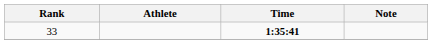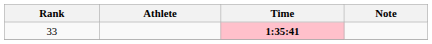(282, 30) no background -> (282, 30) pink background
